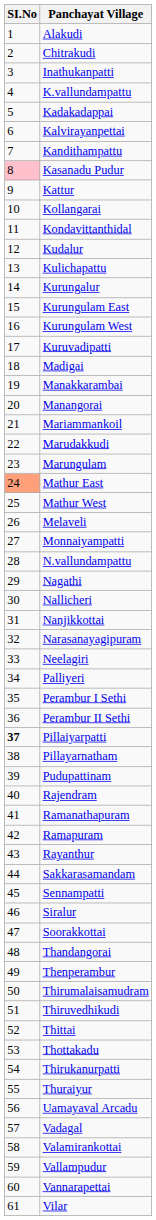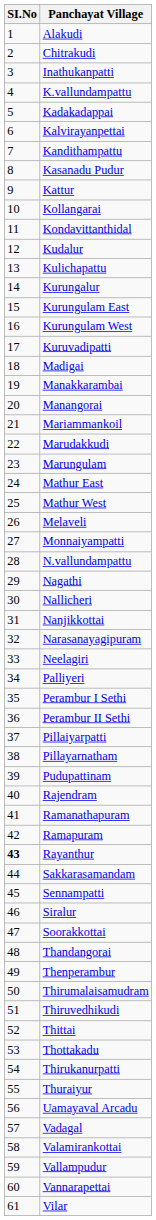(10, 170) pink background -> (10, 170) no background
(13, 483) lightsalmon background -> (13, 483) no background
(13, 737) bold -> (13, 737) normal
(13, 854) normal -> (13, 854) bold
